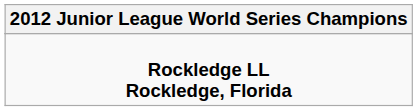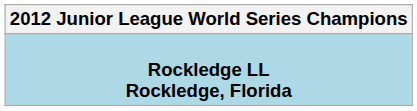(209, 79) no background -> (209, 79) lightblue background
